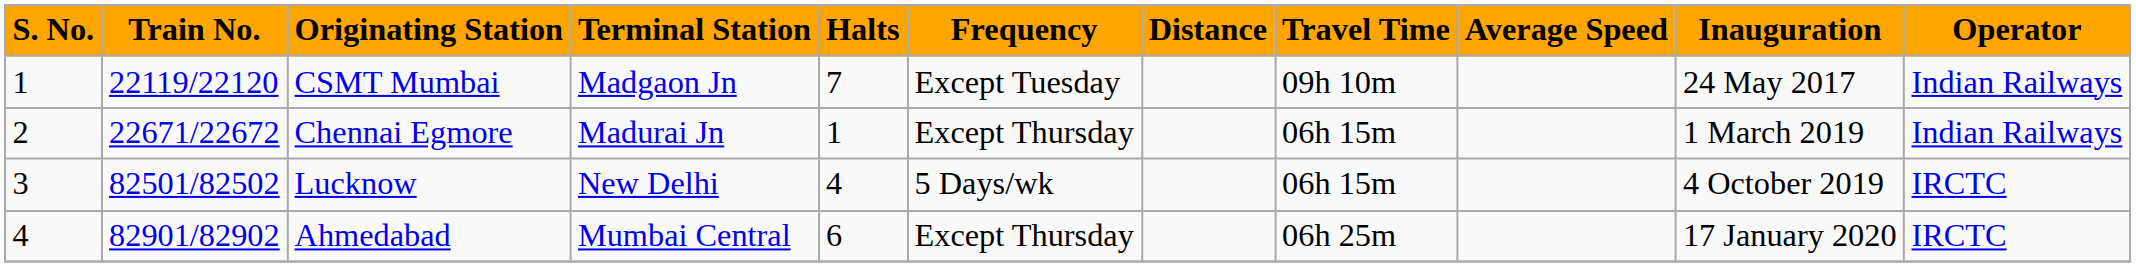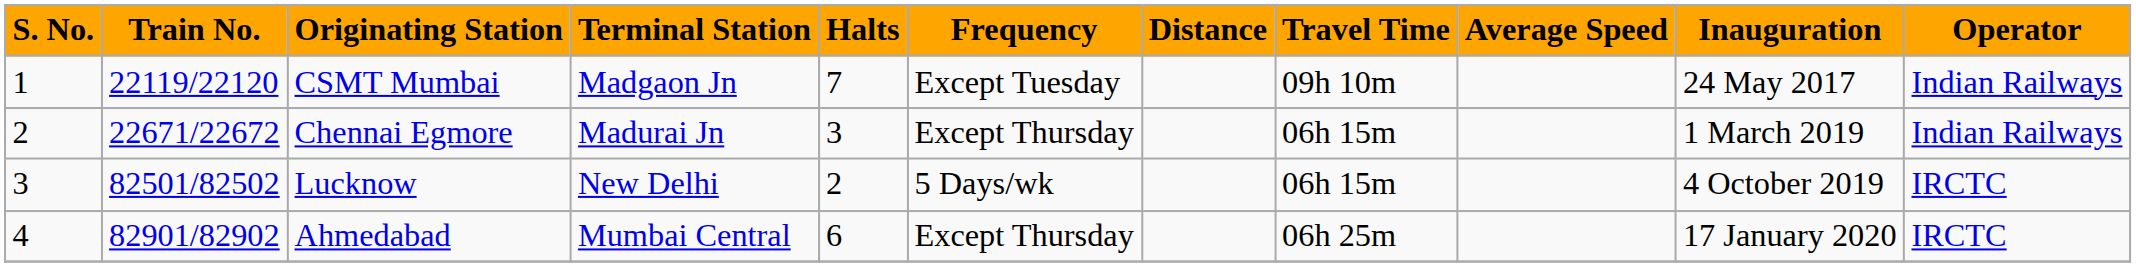(834, 132) 1 -> (834, 132) 3
(834, 183) 4 -> (834, 183) 2
